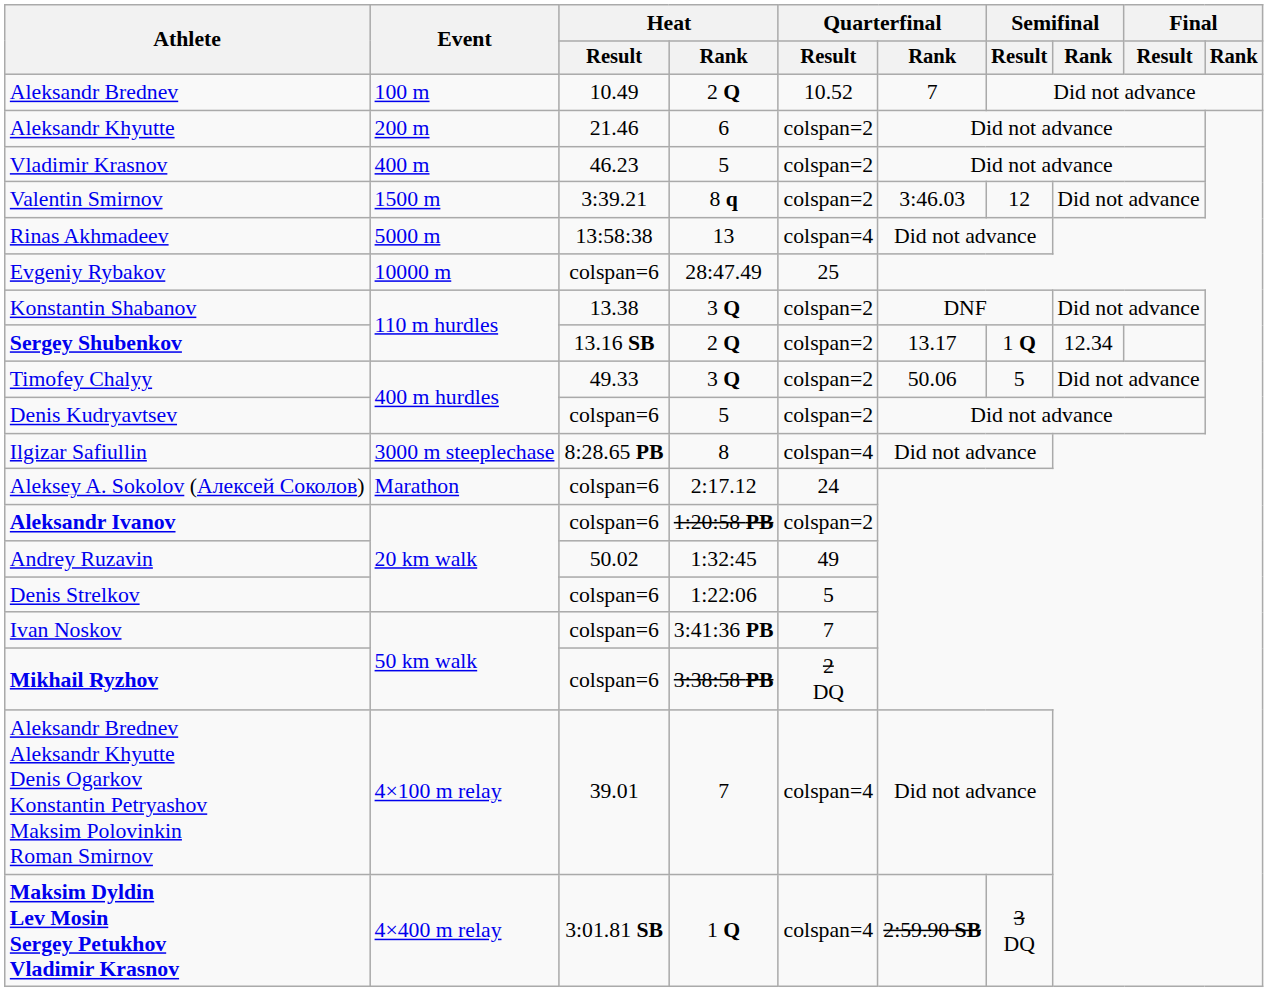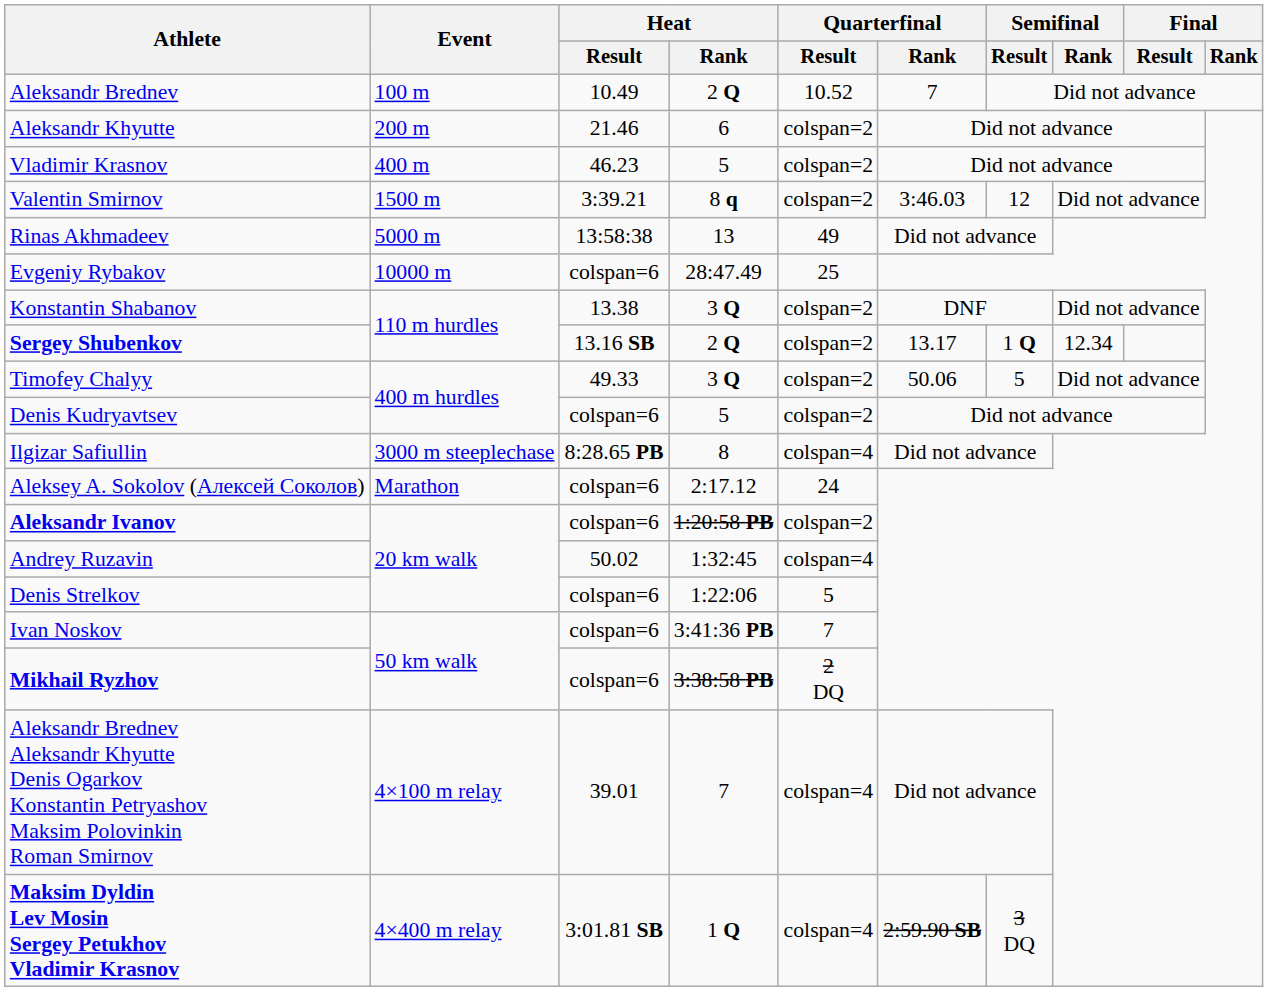(828, 236) colspan=4 -> (828, 236) 49
(828, 558) 49 -> (828, 558) colspan=4
